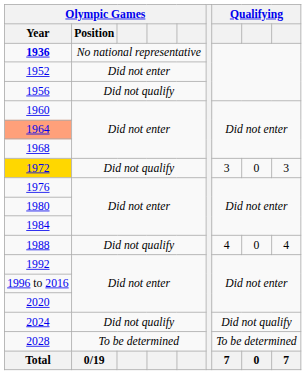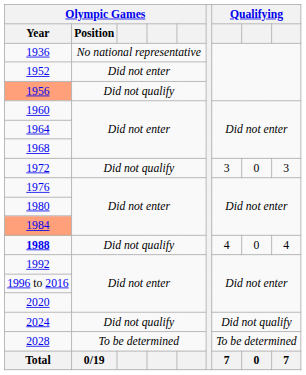(38, 52) bold -> (38, 52) normal
(38, 91) no background -> (38, 91) lightsalmon background
(38, 129) lightsalmon background -> (38, 129) no background
(38, 168) gold background -> (38, 168) no background
(38, 226) no background -> (38, 226) lightsalmon background
(38, 245) normal -> (38, 245) bold
